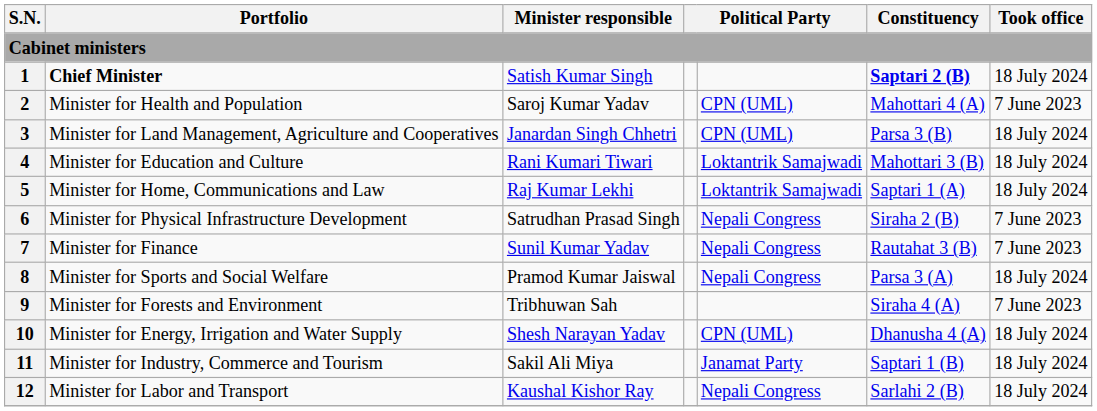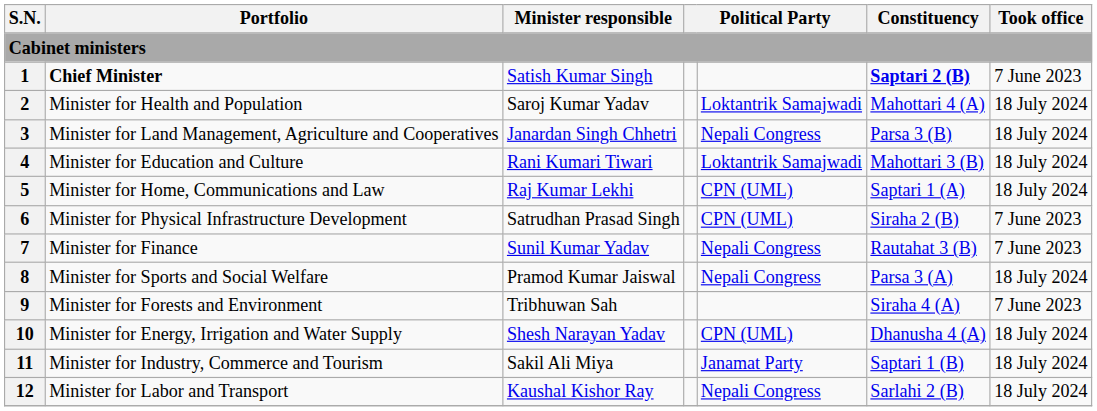(1041, 76) 18 July 2024 -> (1038, 76) 7 June 2023
(747, 104) CPN (UML) -> (781, 104) Loktantrik Samajwadi
(1038, 104) 7 June 2023 -> (1041, 104) 18 July 2024
(747, 133) CPN (UML) -> (761, 133) Nepali Congress
(781, 190) Loktantrik Samajwadi -> (747, 190) CPN (UML)
(761, 219) Nepali Congress -> (747, 219) CPN (UML)
